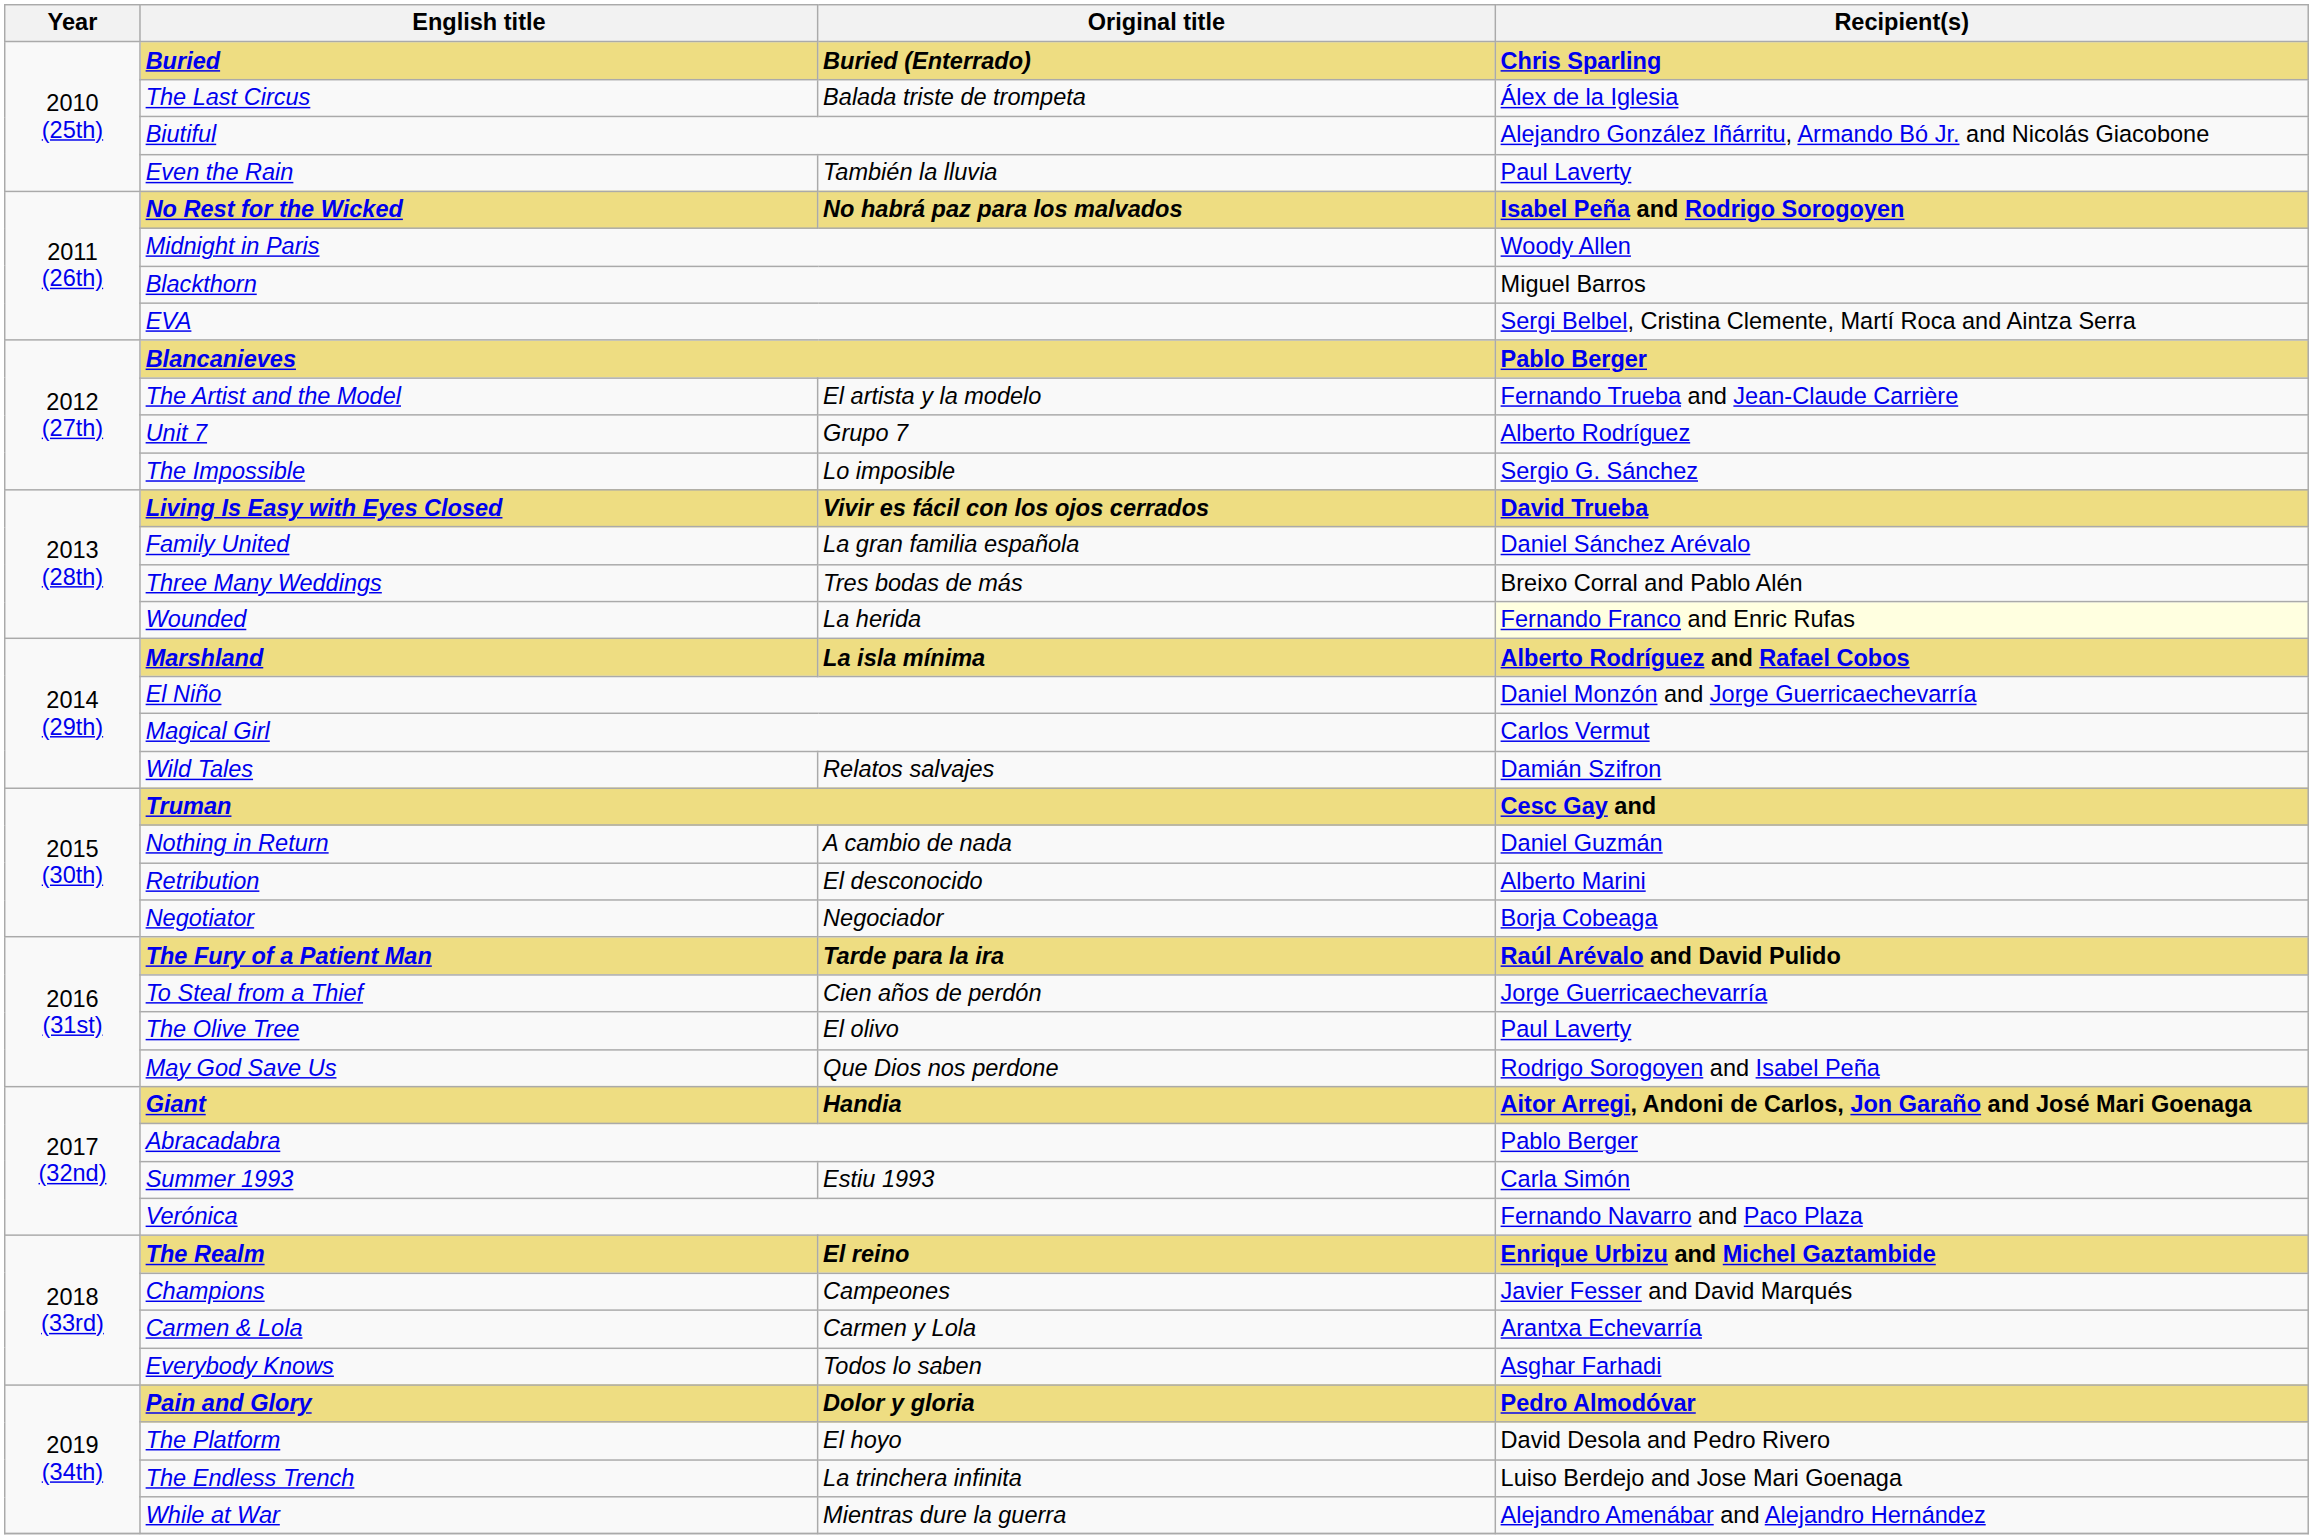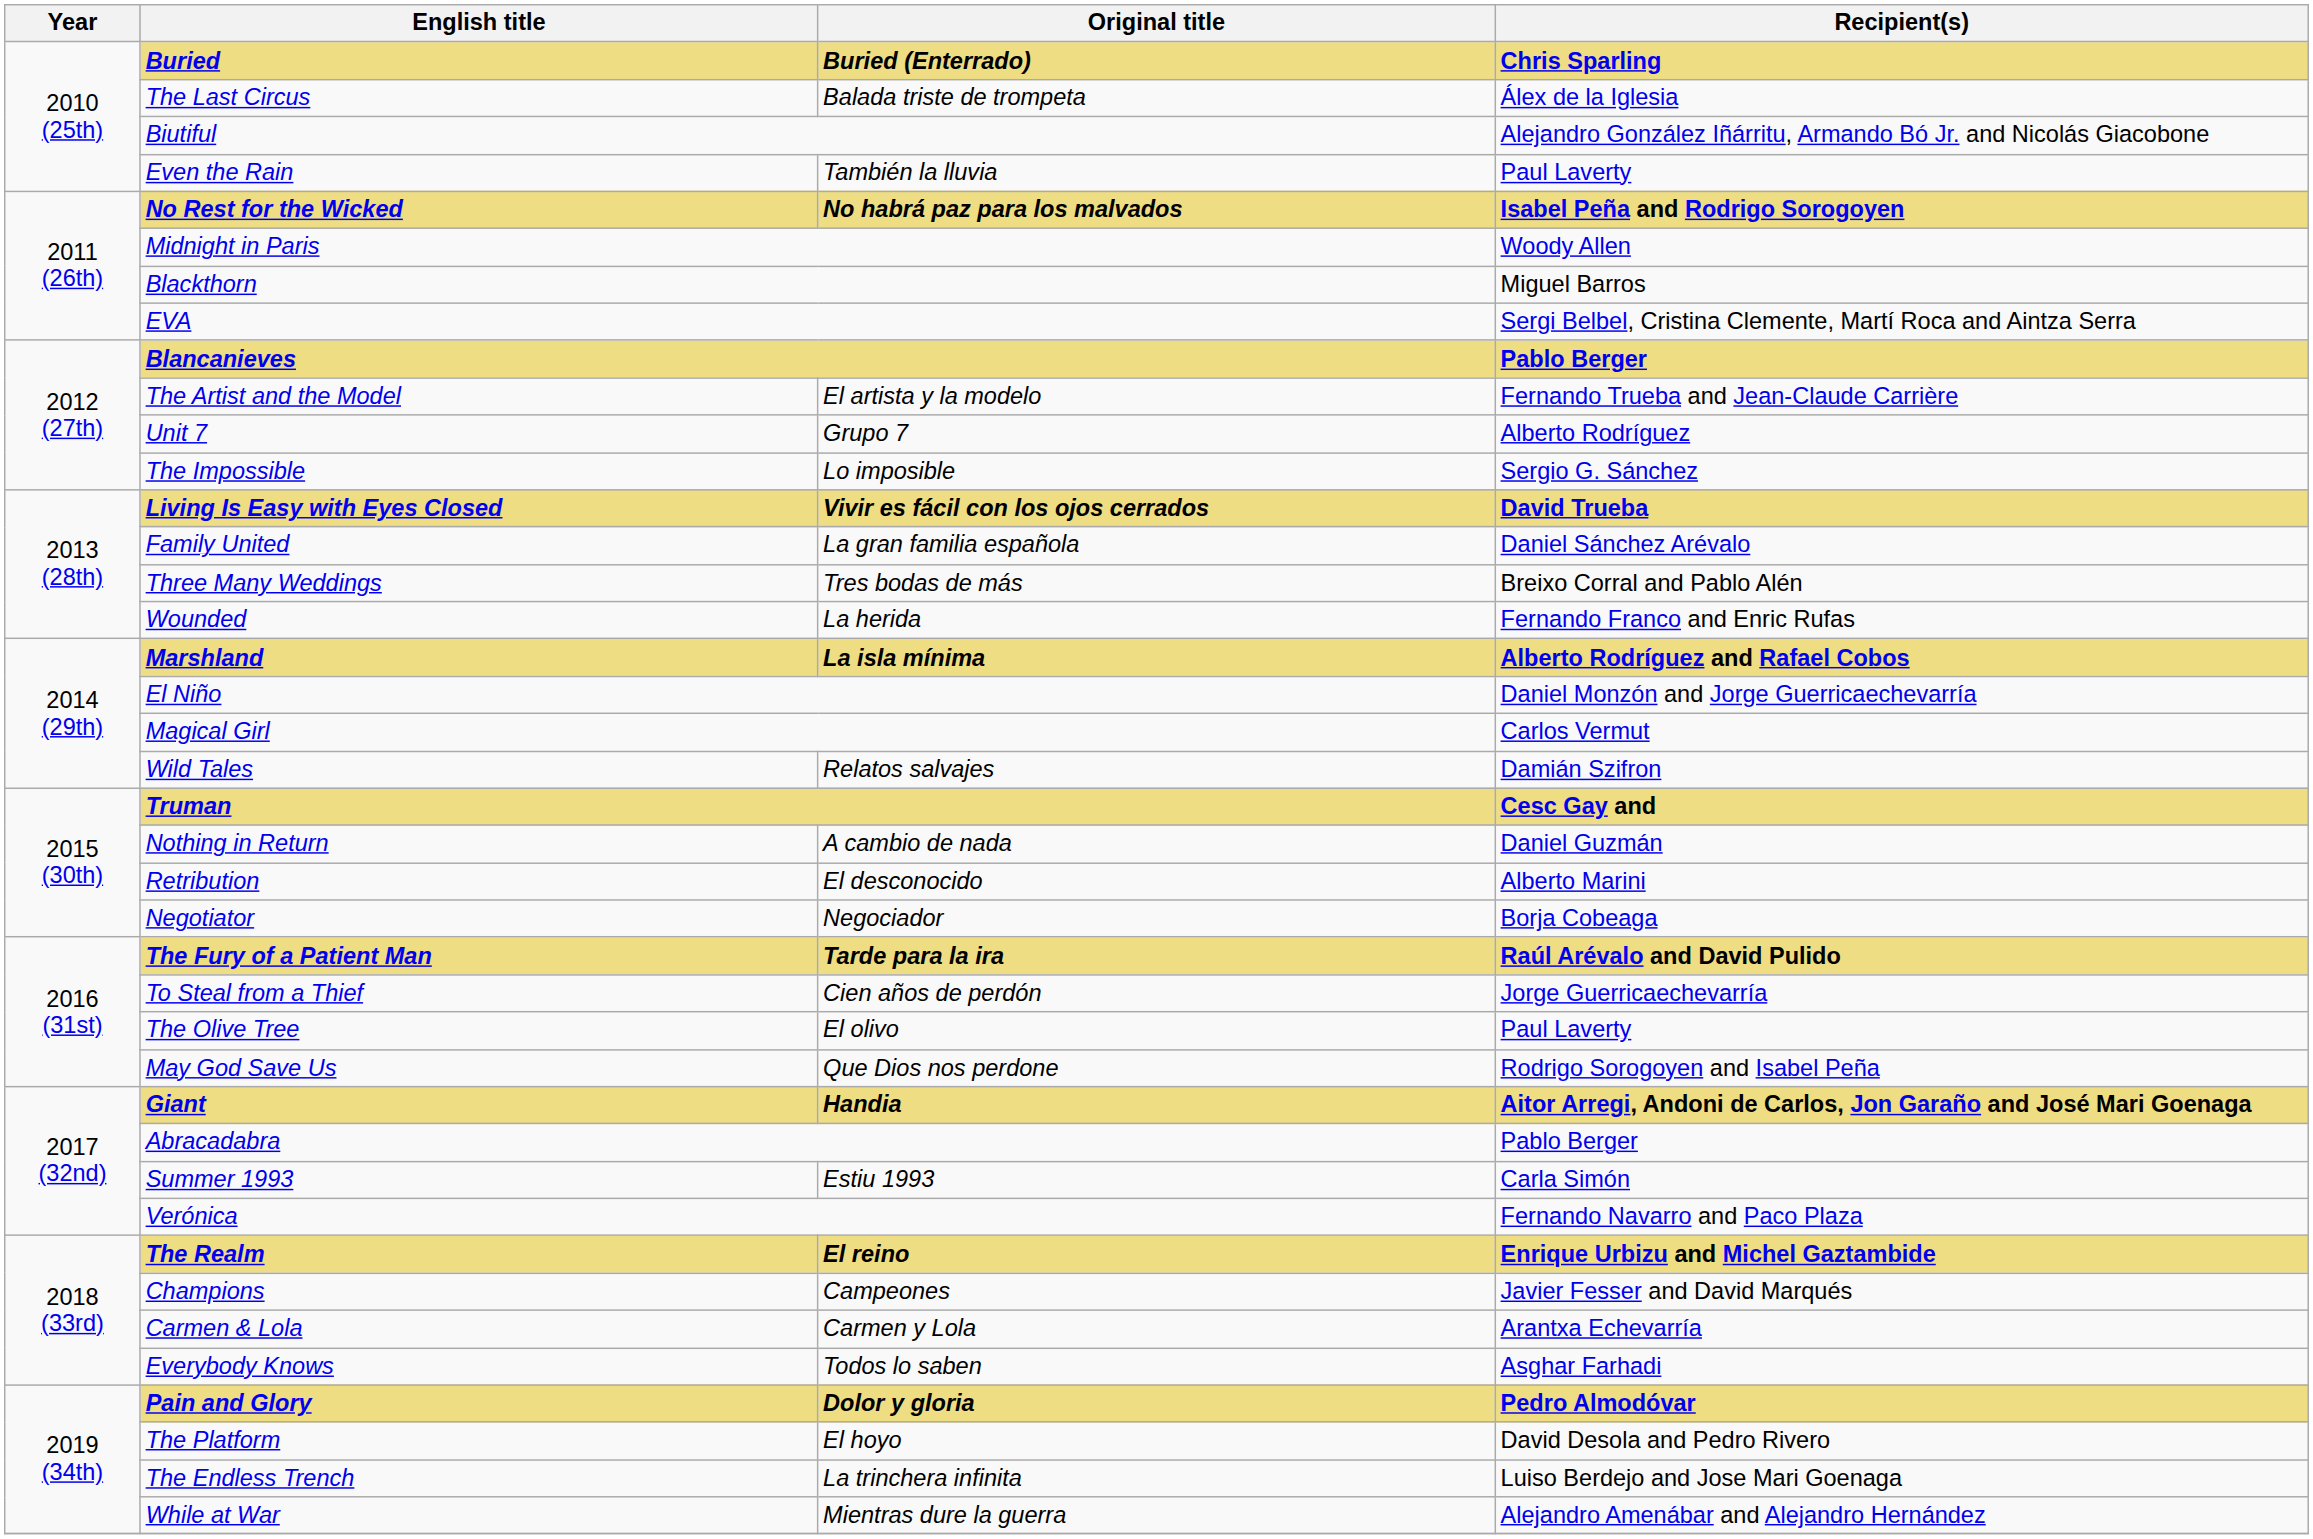(1678, 619) lightyellow background -> (1678, 619) no background
